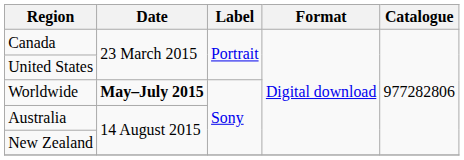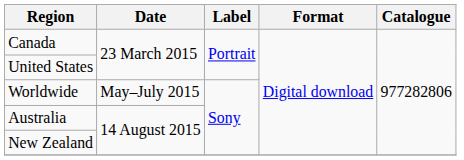(152, 92) bold -> (150, 92) normal
